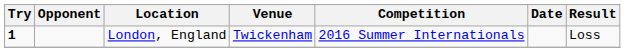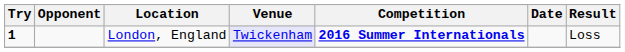(273, 37) no background -> (273, 37) lavender background
(422, 37) normal -> (422, 37) bold
